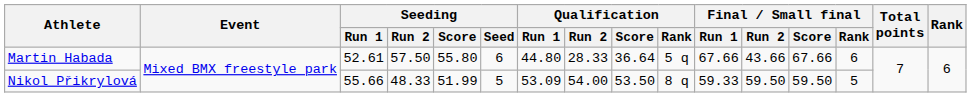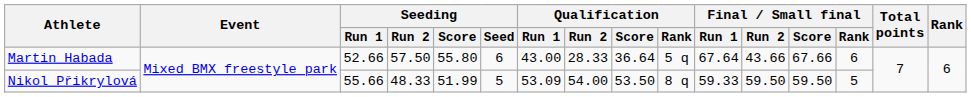(364, 58) 52.61 -> (364, 58) 52.66
(541, 58) 44.80 -> (541, 58) 43.00
(719, 58) 67.66 -> (719, 58) 67.64
